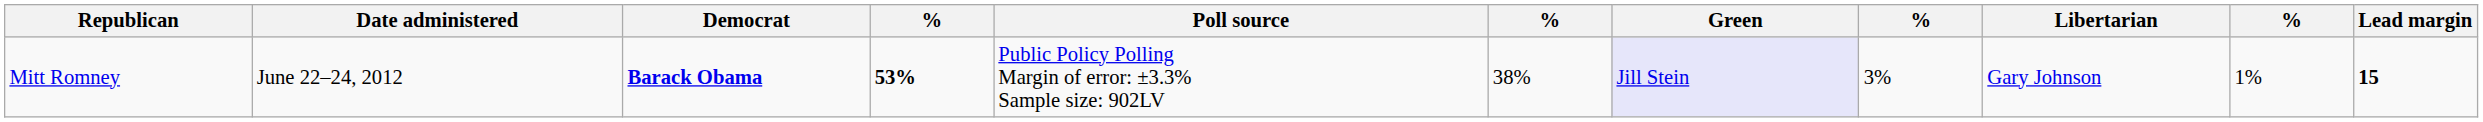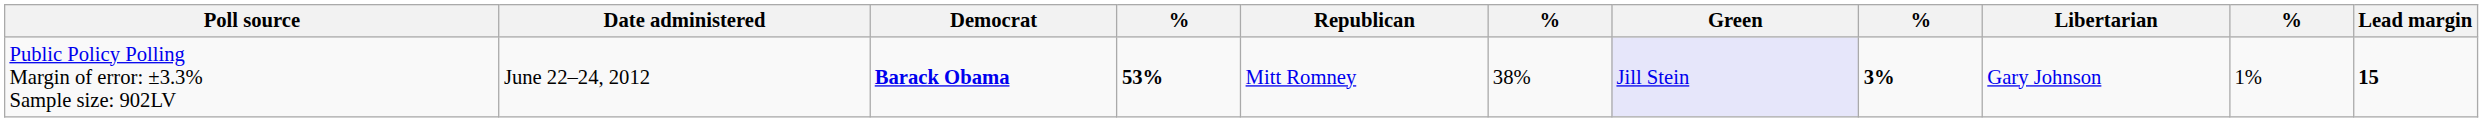columns swapped: (1241, 20) <-> (128, 20)
(1877, 76) normal -> (1879, 76) bold
